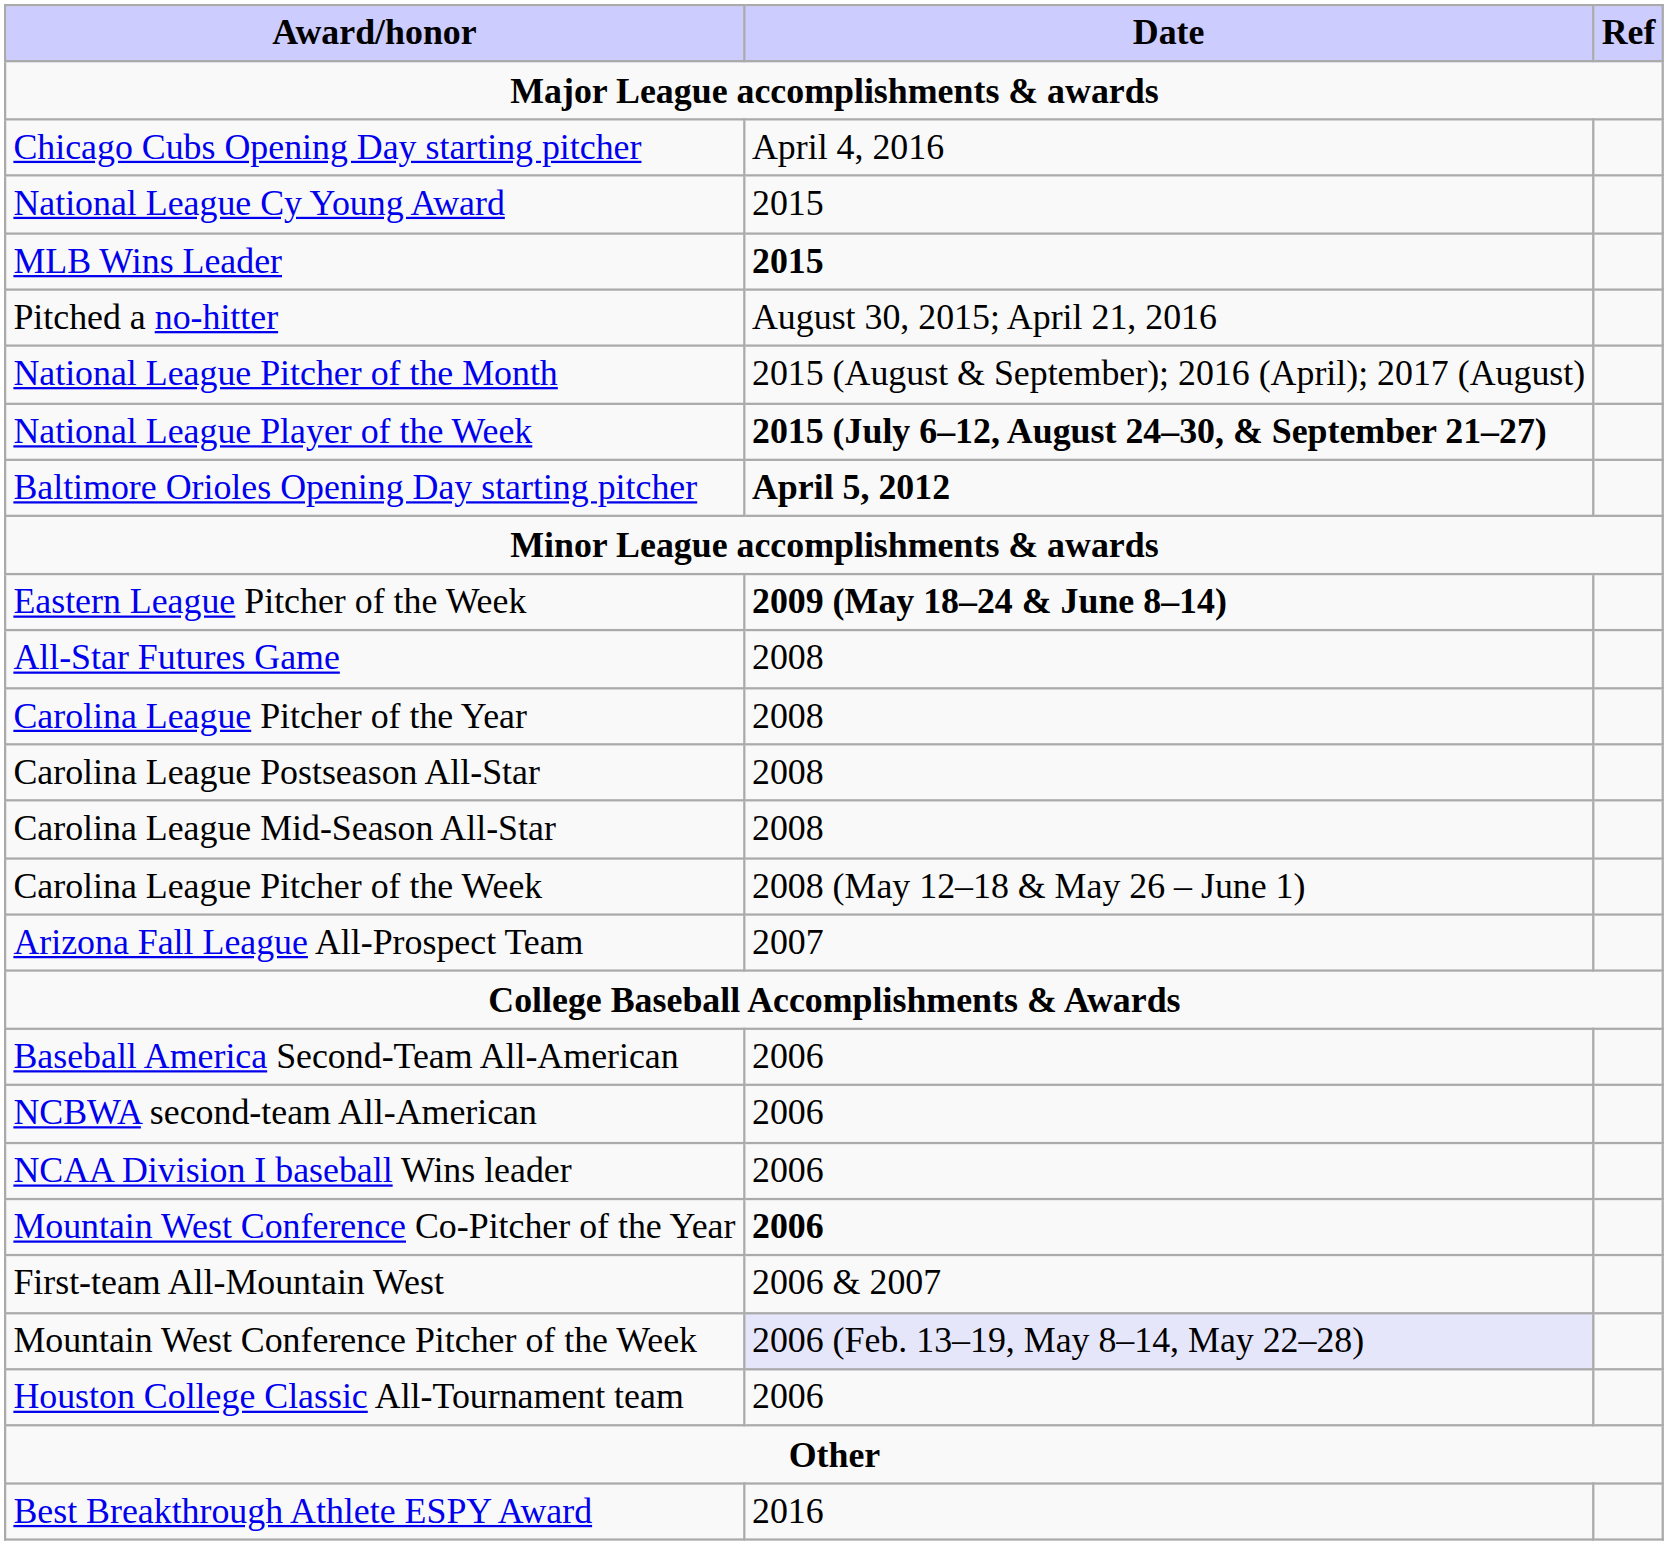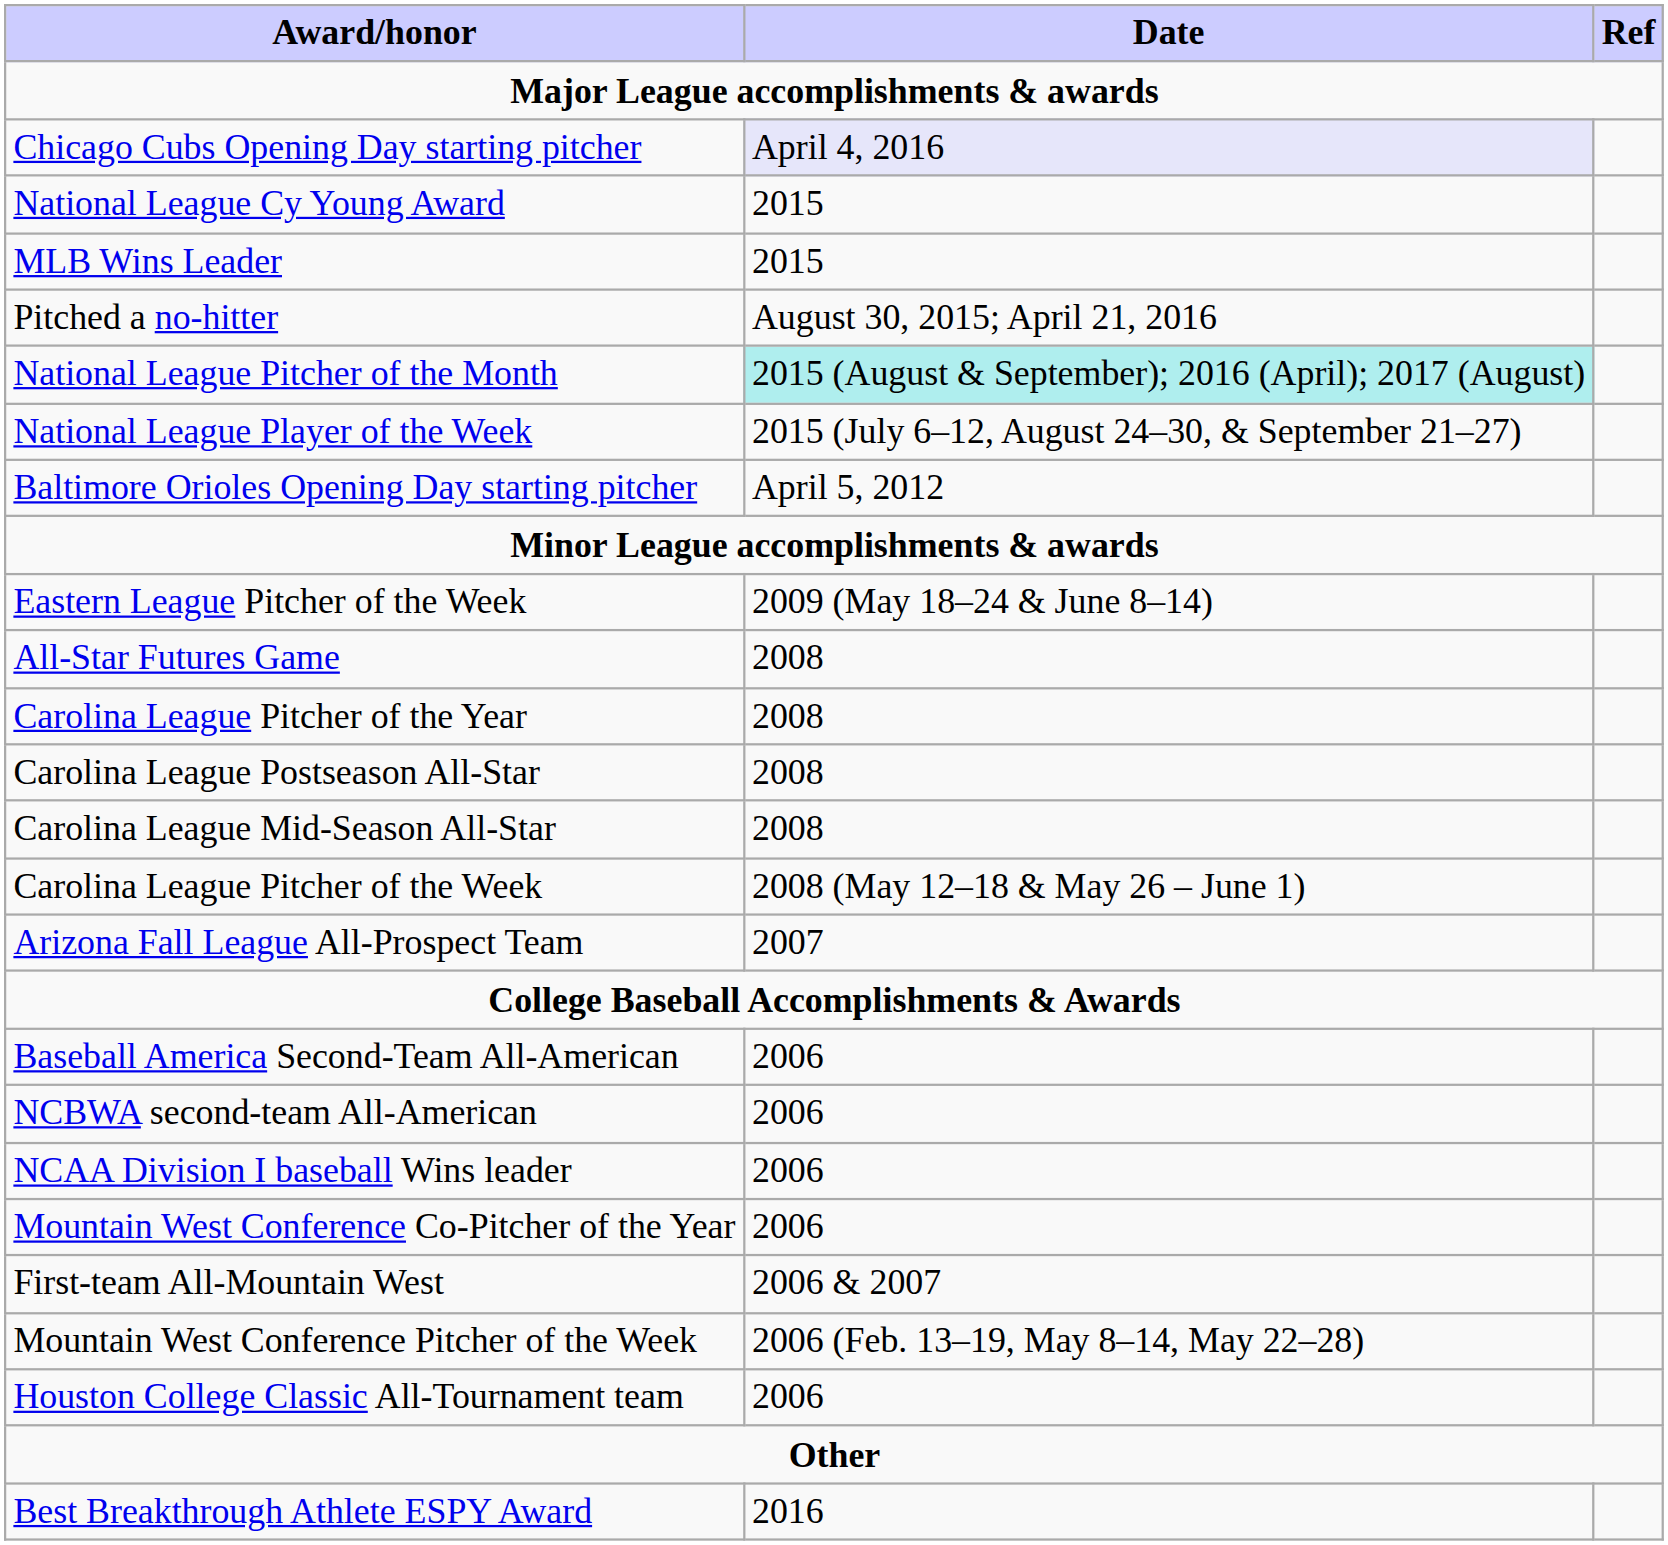(848, 146) no background -> (848, 146) lavender background
(788, 260) bold -> (788, 260) normal
(1169, 373) no background -> (1169, 373) paleturquoise background
(1149, 430) bold -> (1137, 430) normal
(851, 487) bold -> (848, 487) normal
(989, 601) bold -> (982, 601) normal
(788, 1226) bold -> (788, 1226) normal
(1058, 1340) lavender background -> (1058, 1340) no background
